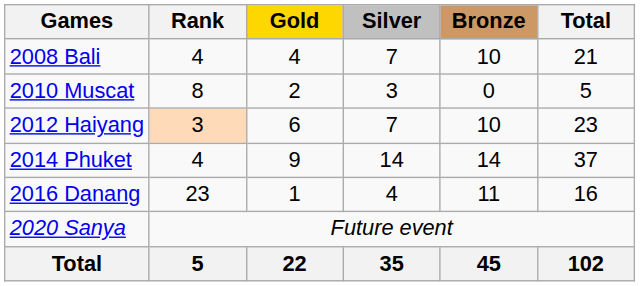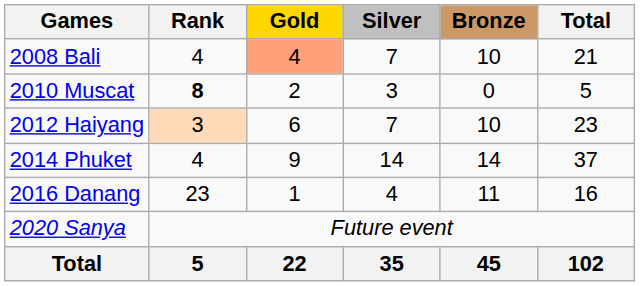(295, 56) no background -> (295, 56) lightsalmon background
(198, 90) normal -> (198, 90) bold
